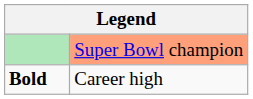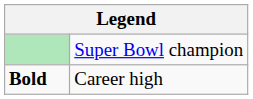(159, 49) lightsalmon background -> (159, 49) no background
